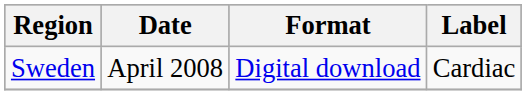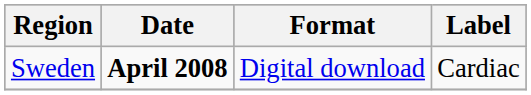(165, 67) normal -> (167, 67) bold
